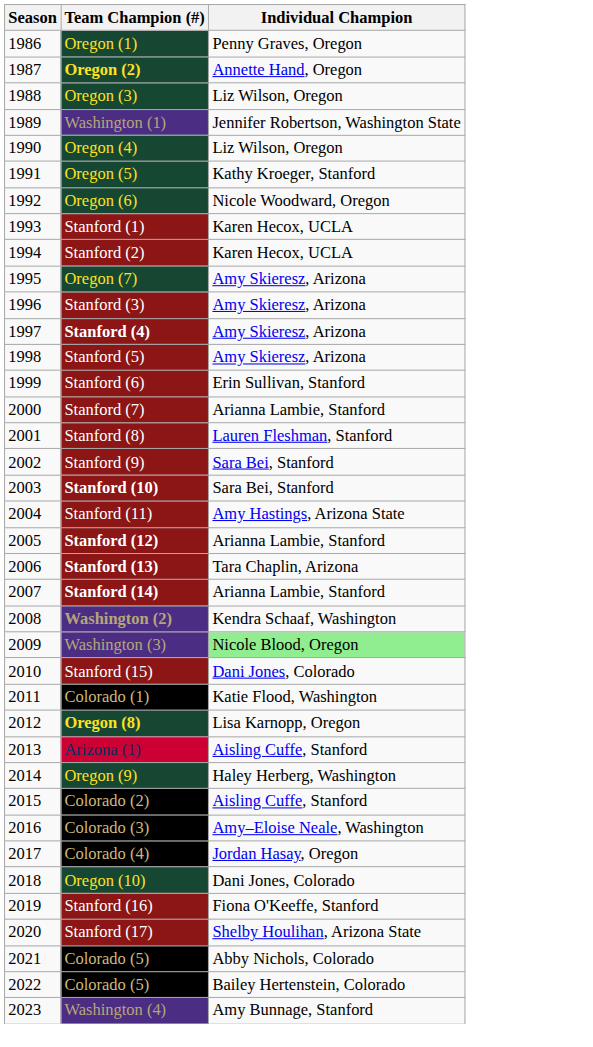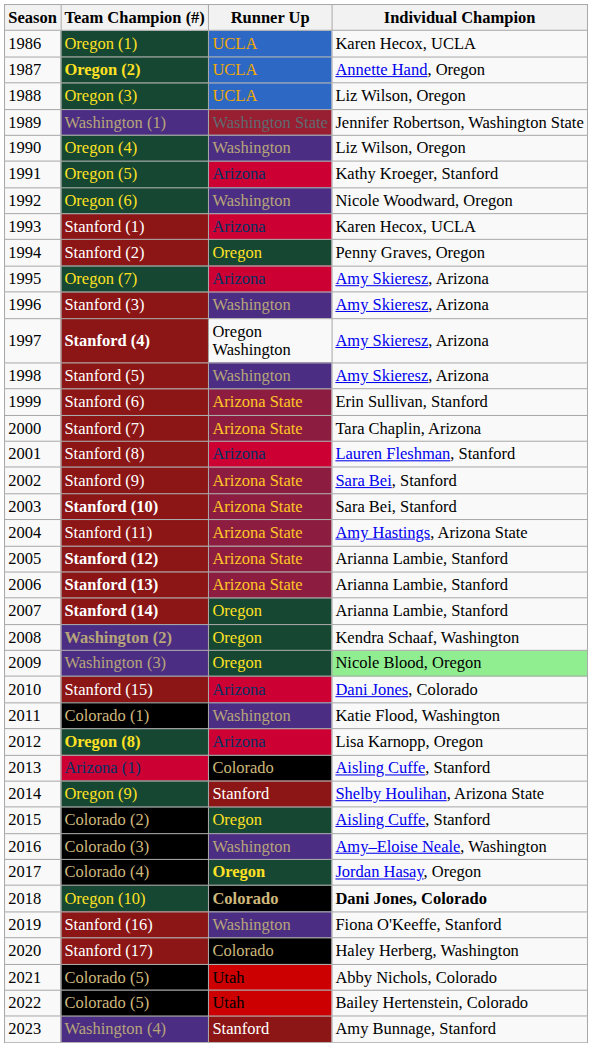+ column: (270, 17)
(287, 43) Penny Graves, Oregon -> (406, 43) Karen Hecox, UCLA
(283, 252) Karen Hecox, UCLA -> (410, 252) Penny Graves, Oregon
(299, 409) Arianna Lambie, Stanford -> (408, 428) Tara Chaplin, Arizona
(285, 566) Tara Chaplin, Arizona -> (422, 584) Arianna Lambie, Stanford
(304, 775) Haley Herberg, Washington -> (440, 794) Shelby Houlihan, Arizona State
(284, 880) normal -> (411, 898) bold
(317, 932) Shelby Houlihan, Arizona State -> (427, 950) Haley Herberg, Washington
